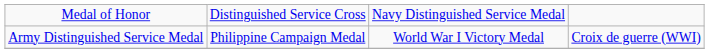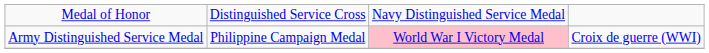(469, 37) no background -> (469, 37) pink background
